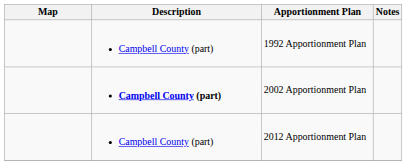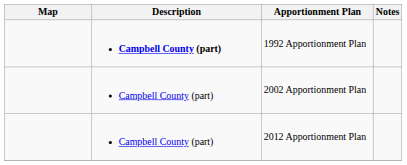(176, 49) normal -> (176, 49) bold
(176, 96) bold -> (176, 96) normal
